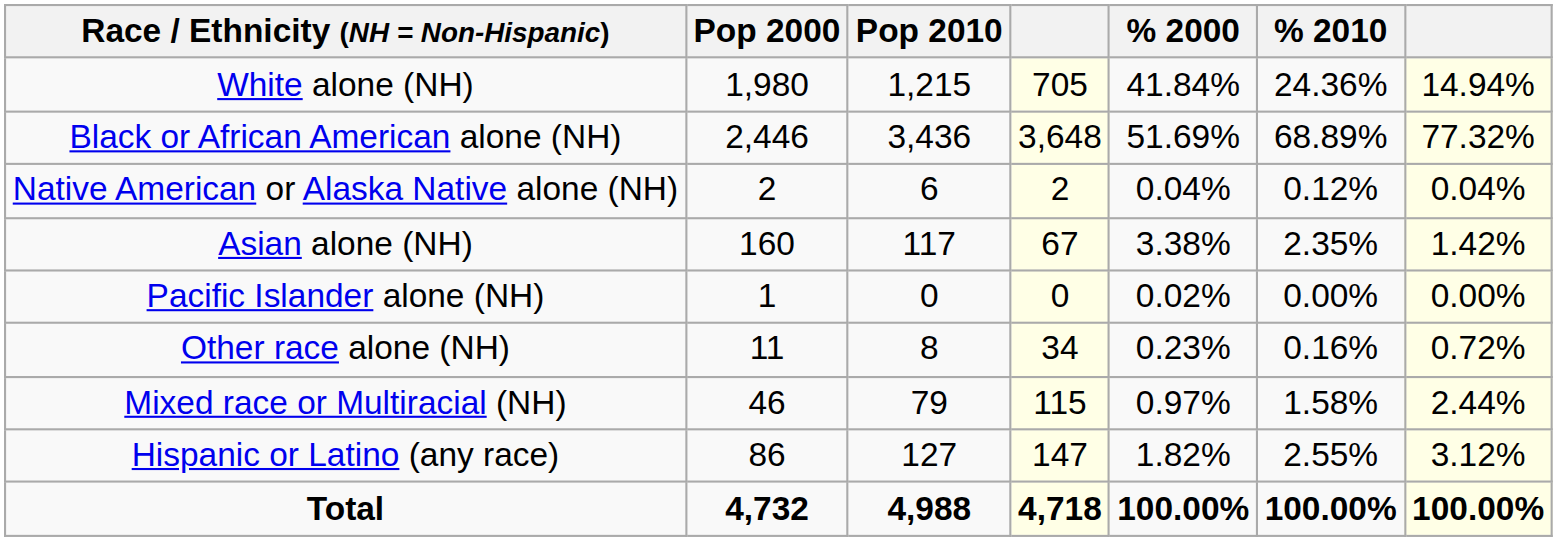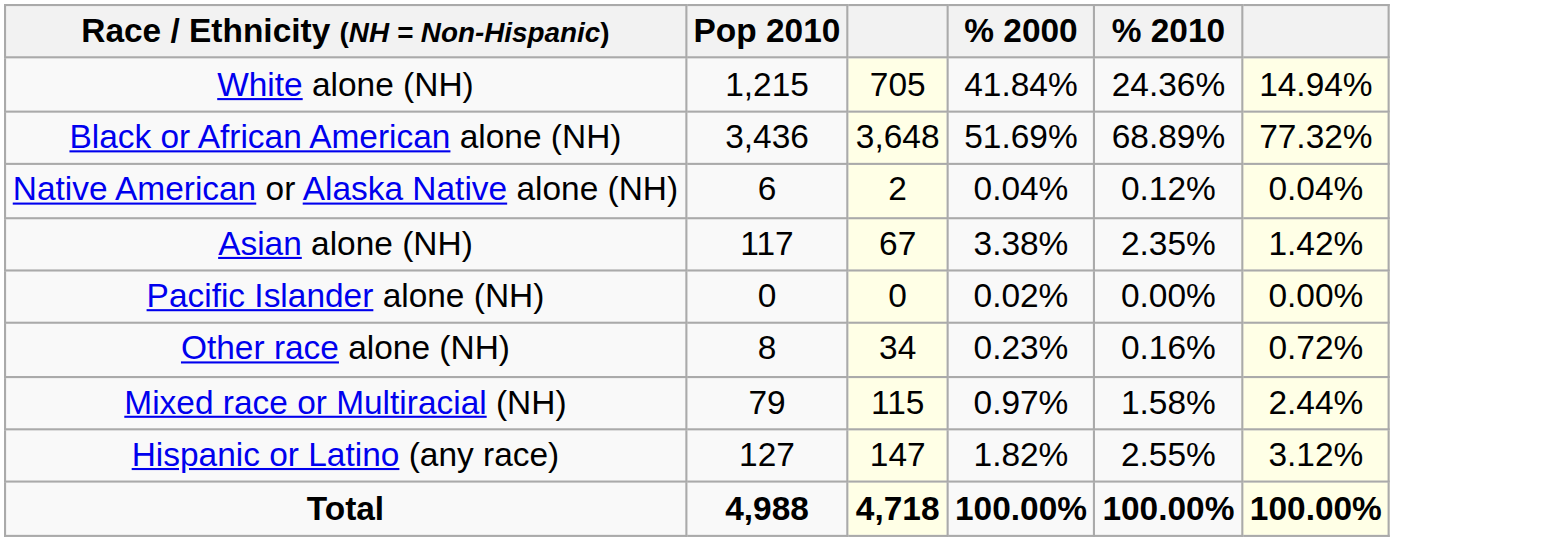- column: (767, 31)
